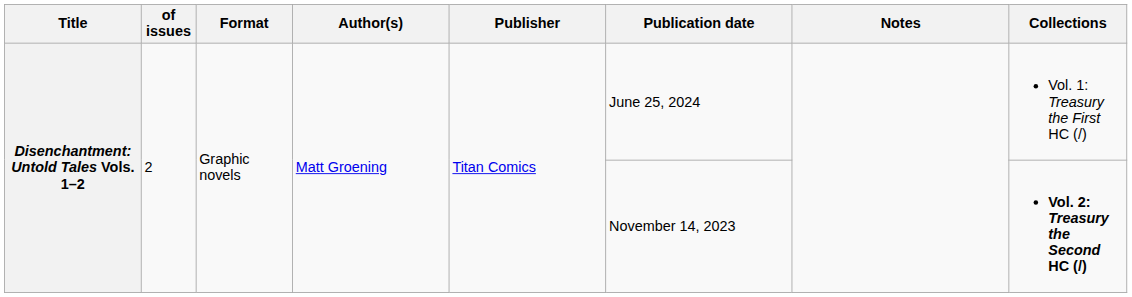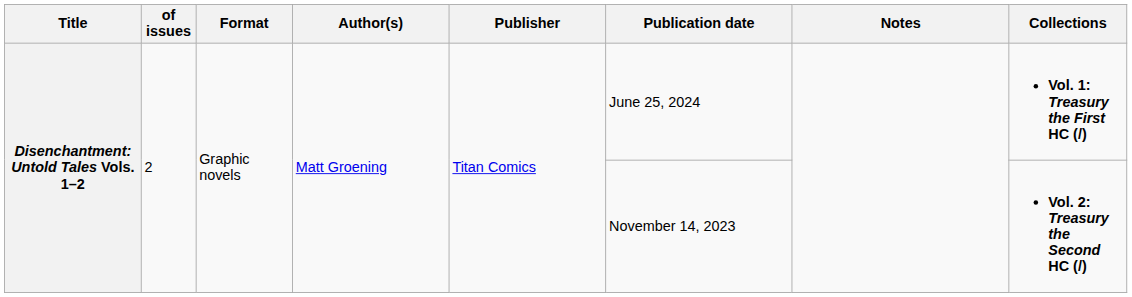(1068, 110) normal -> (1068, 110) bold
